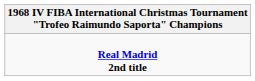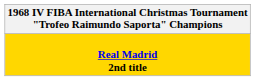(128, 60) no background -> (128, 60) gold background
